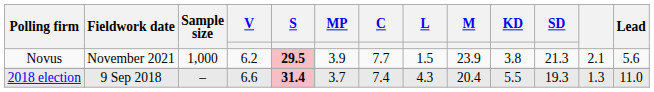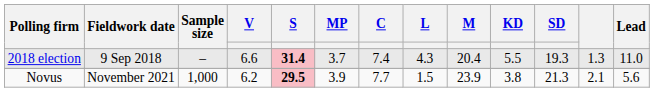rows swapped: (44, 59) <-> (44, 78)
